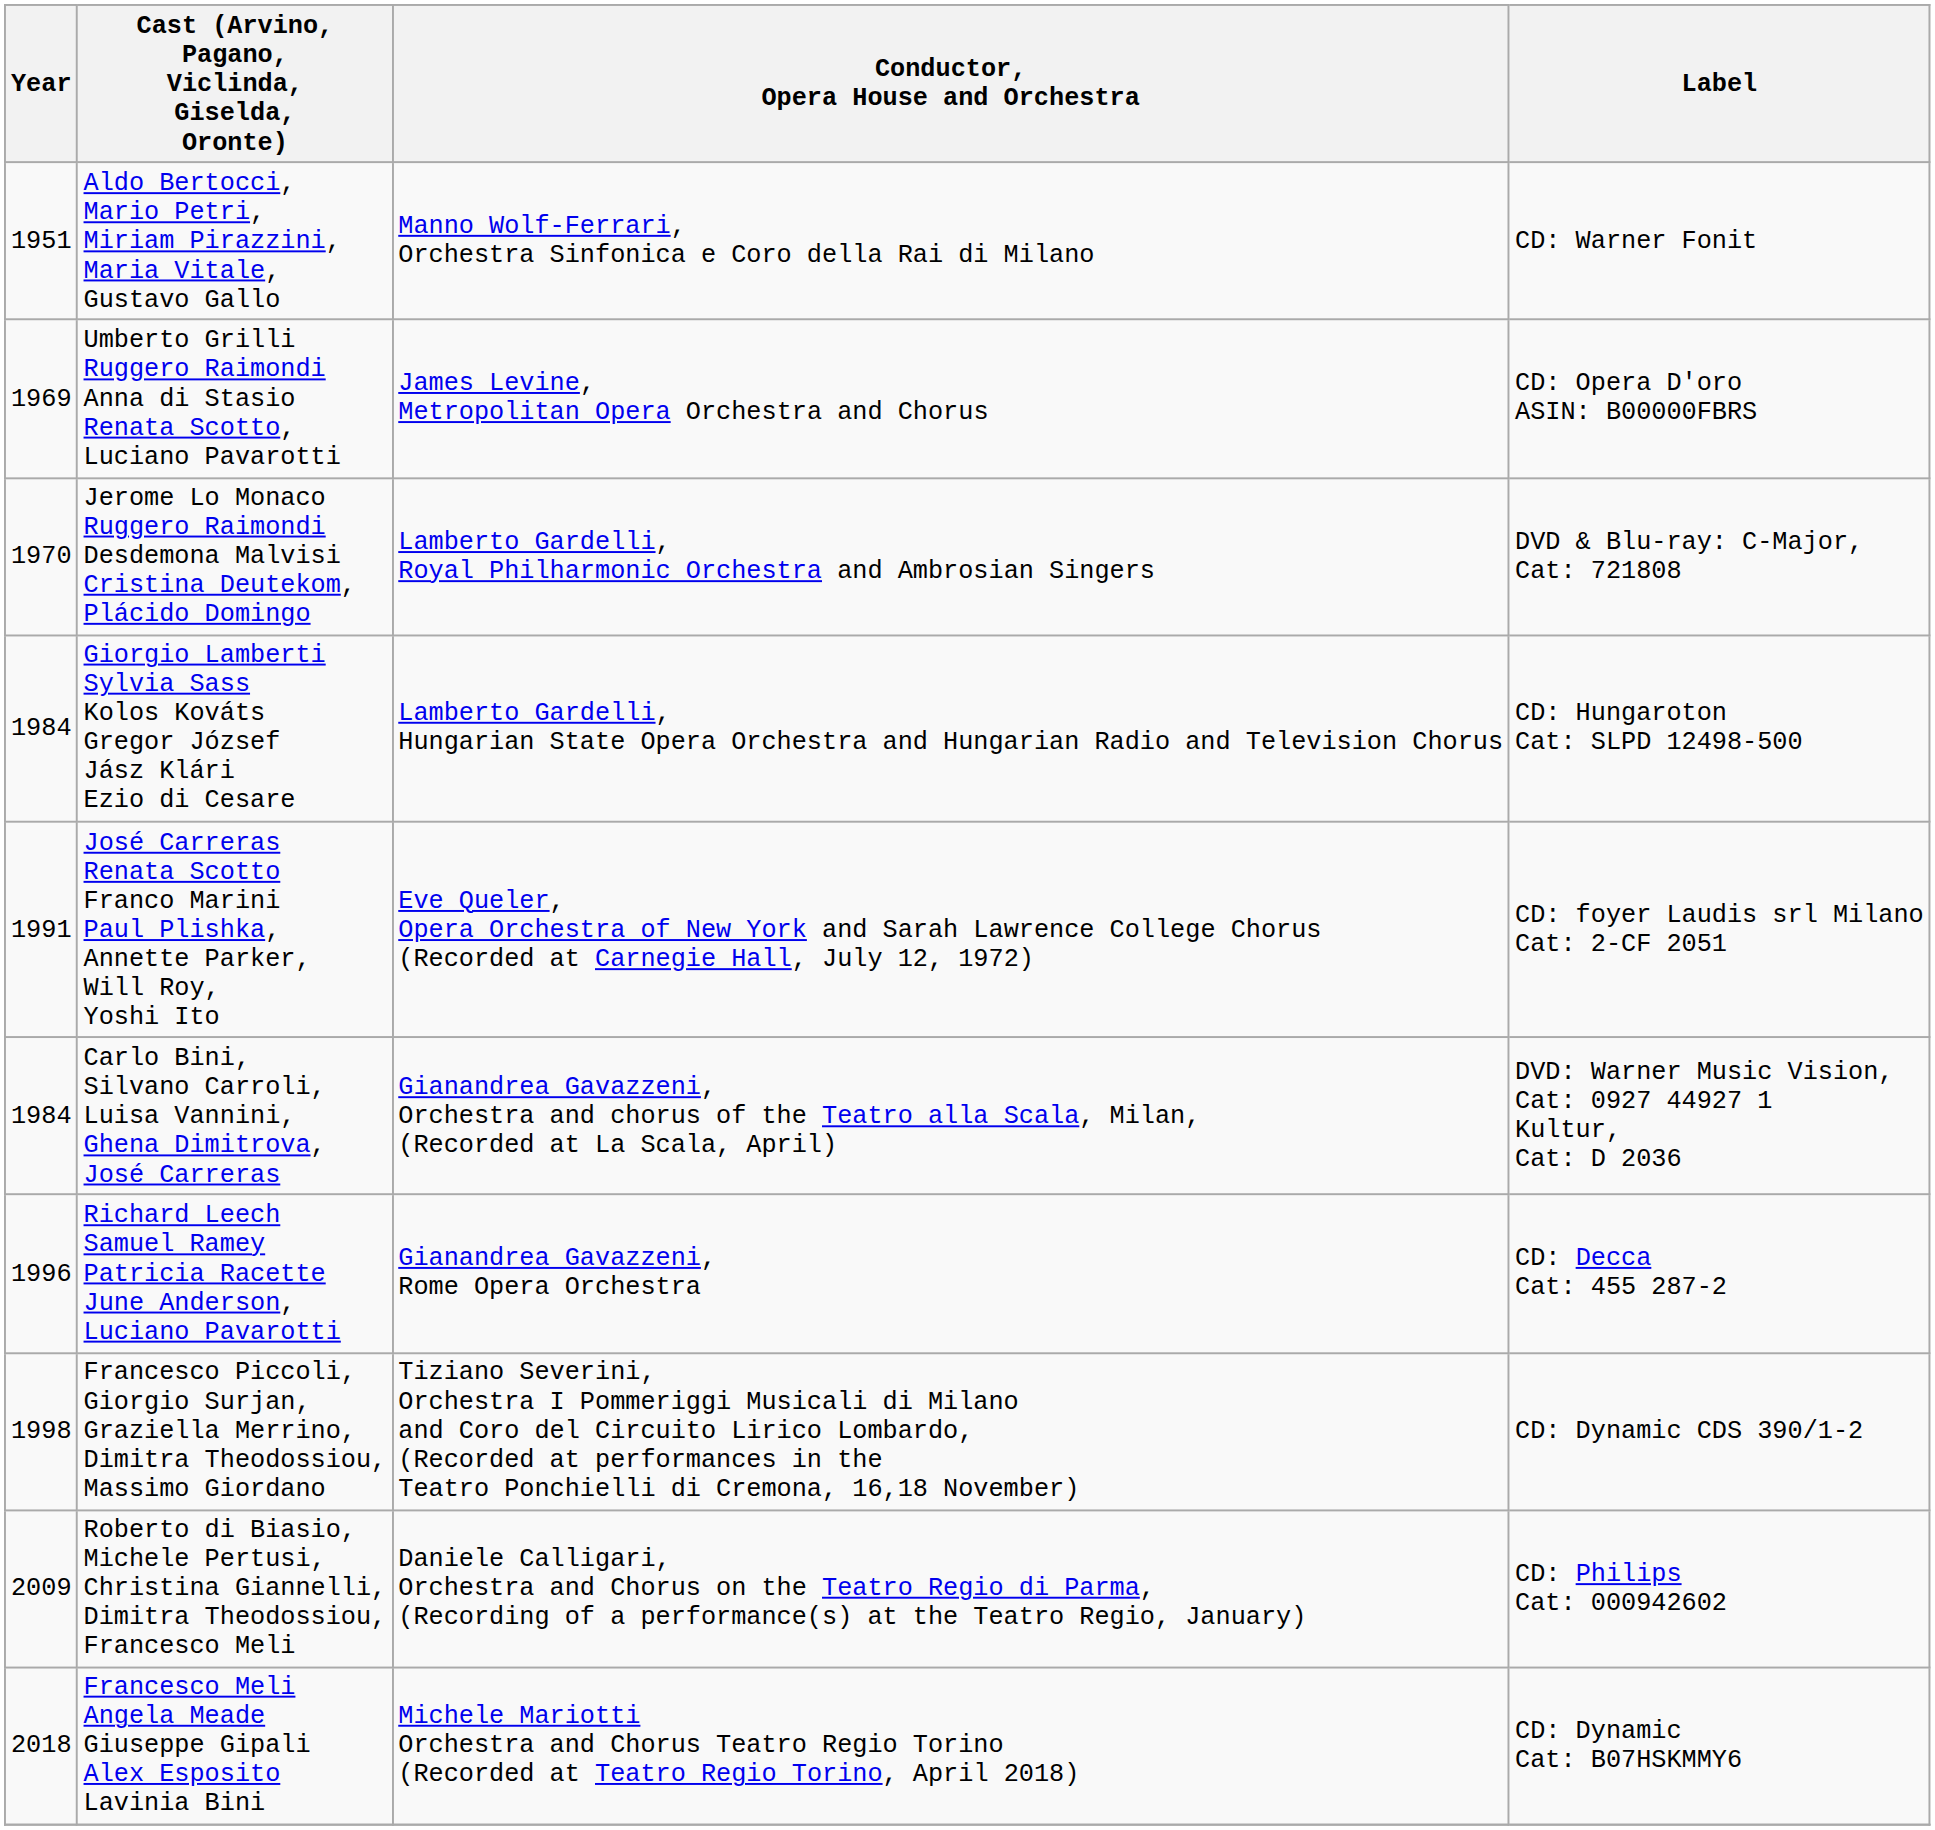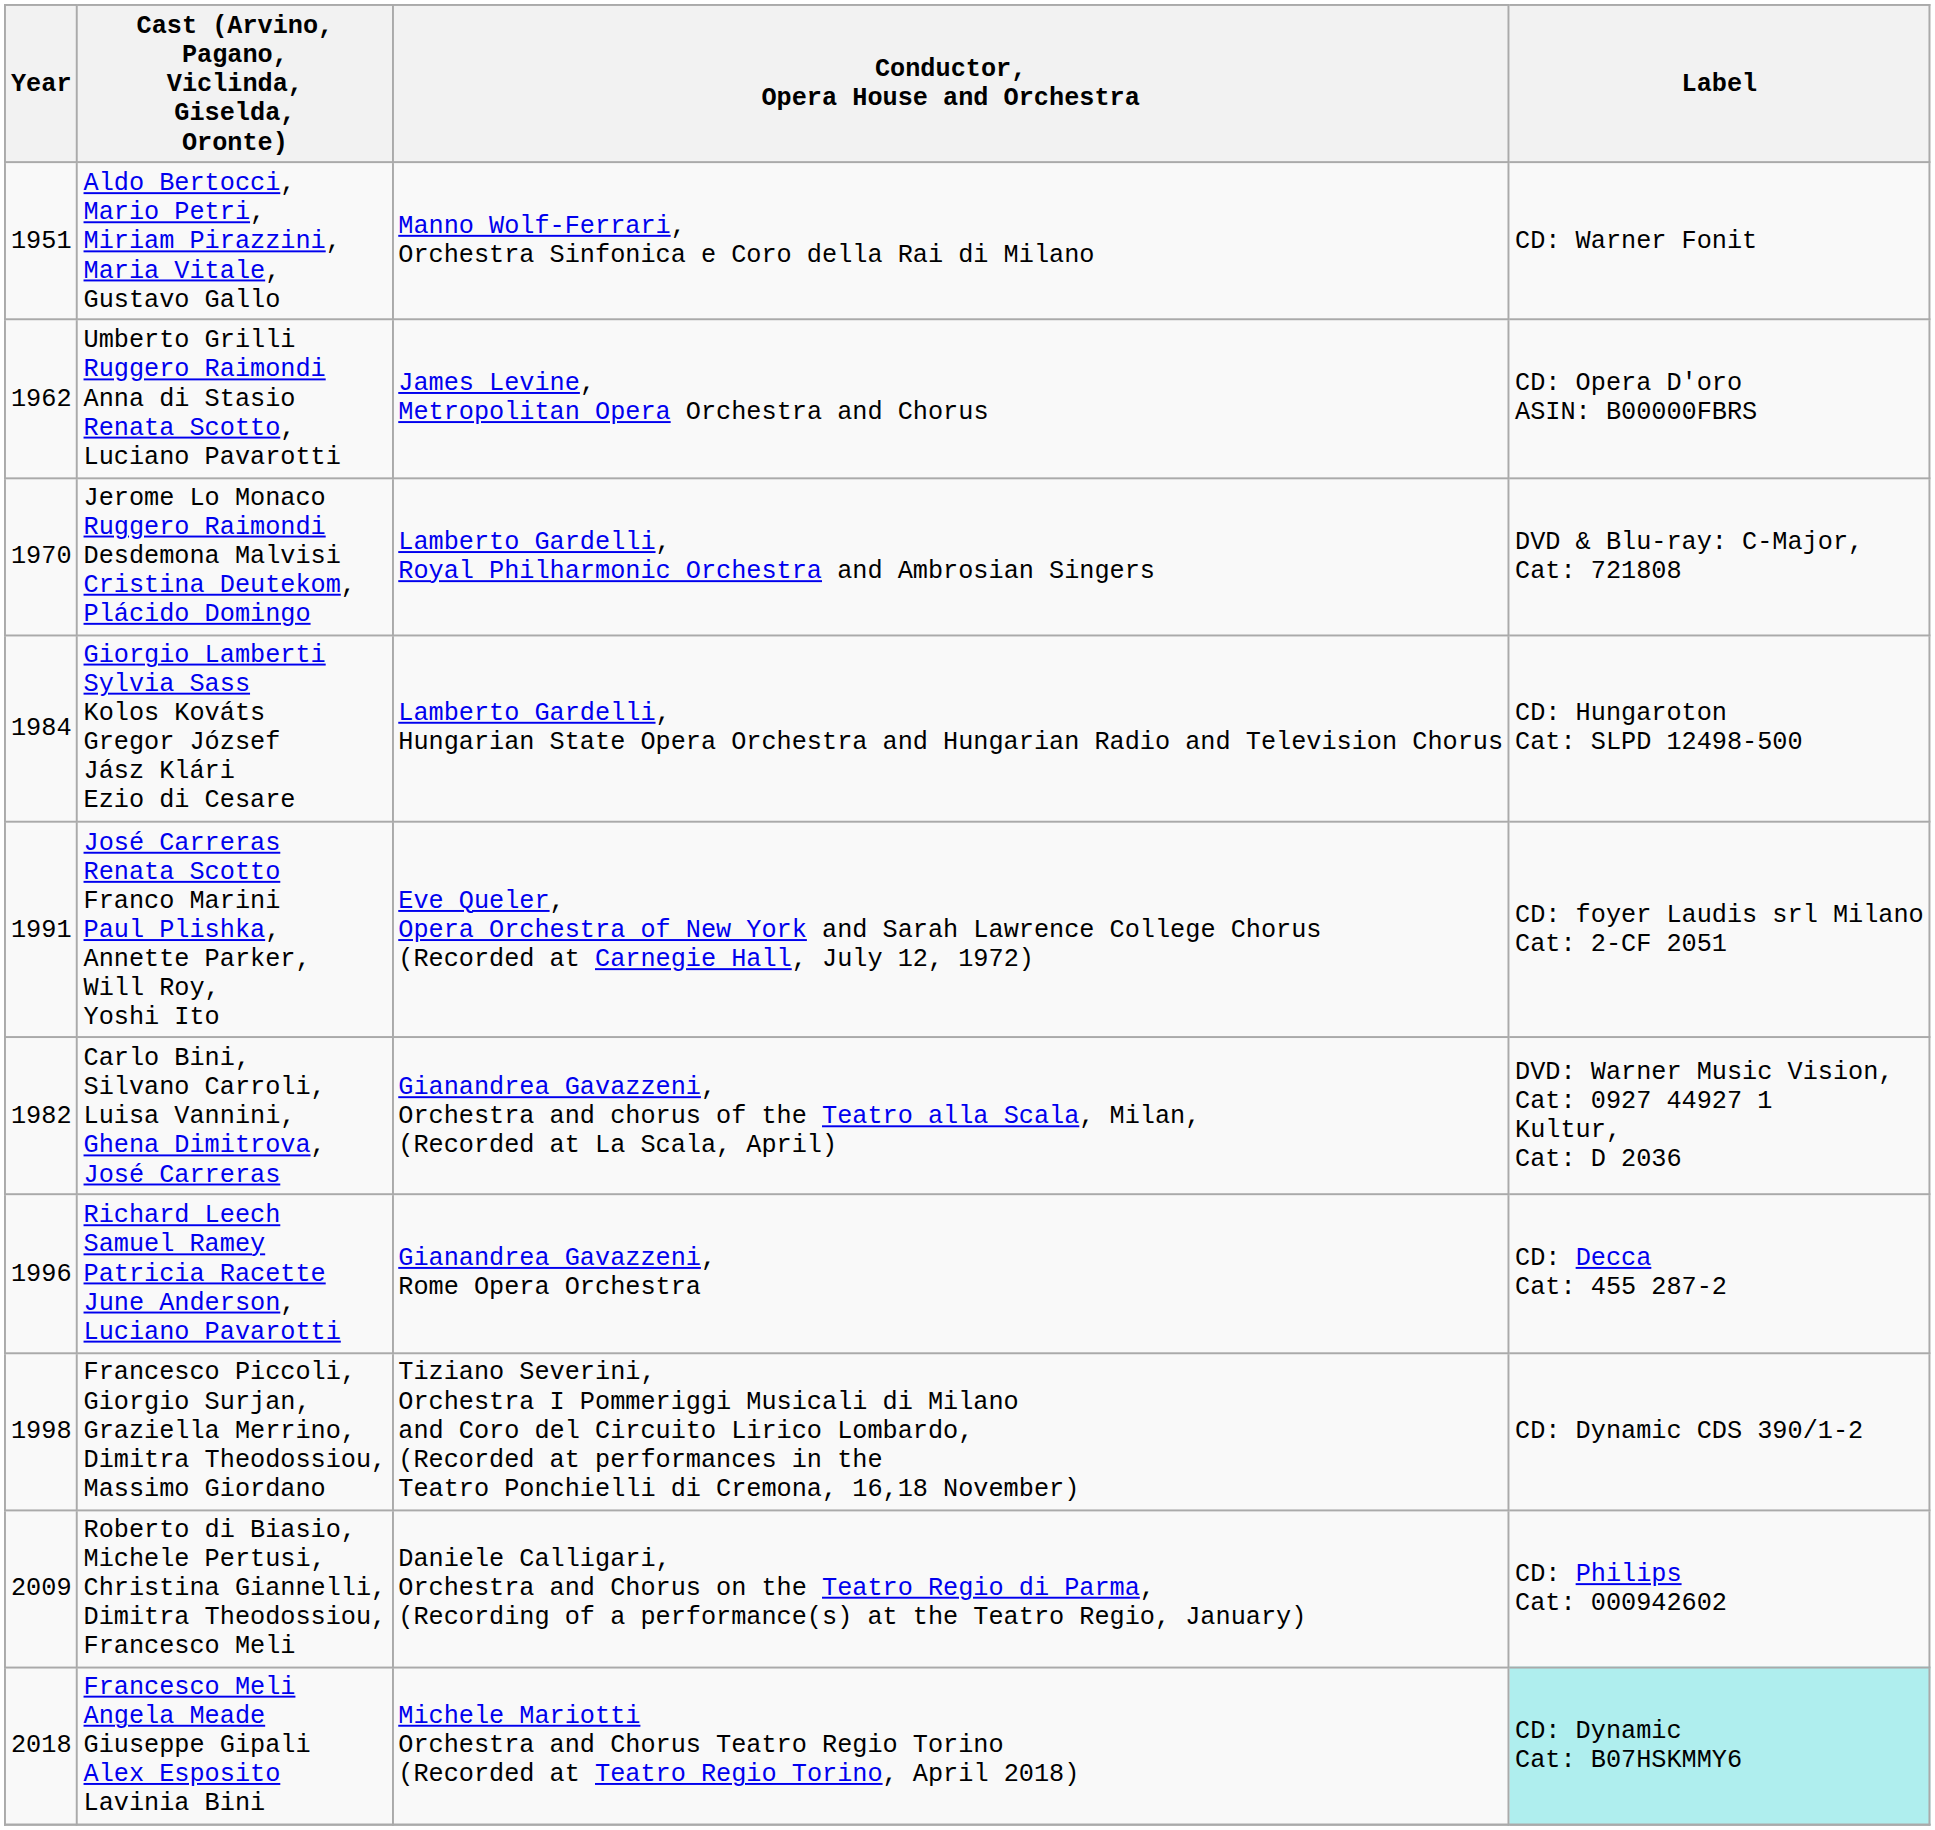(41, 399) 1969 -> (41, 399) 1962
(41, 1116) 1984 -> (41, 1116) 1982
(1629, 1746) no background -> (1629, 1746) paleturquoise background
